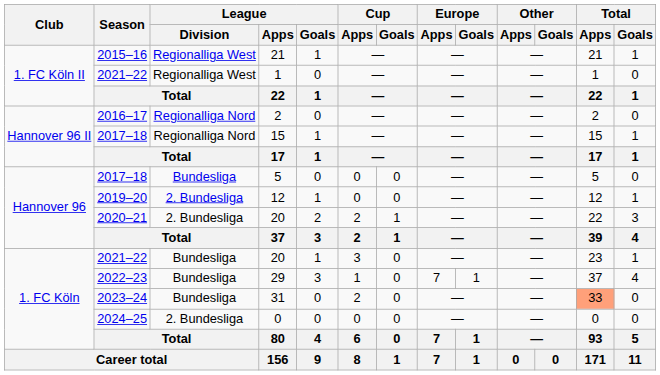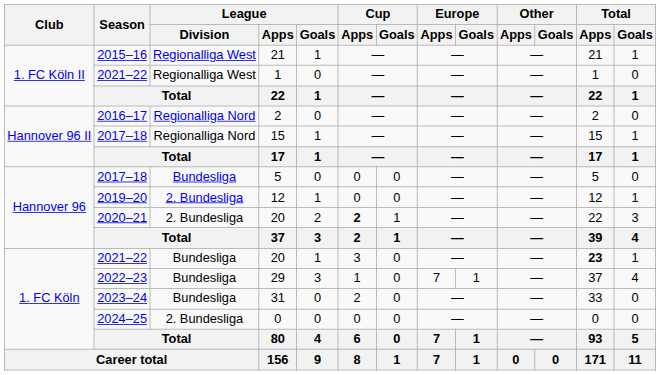(357, 217) normal -> (357, 217) bold
(595, 258) normal -> (595, 258) bold
(595, 298) lightsalmon background -> (595, 298) no background
